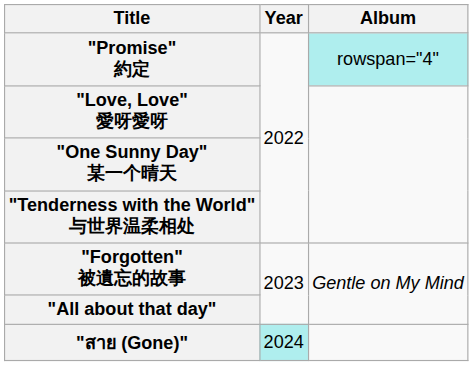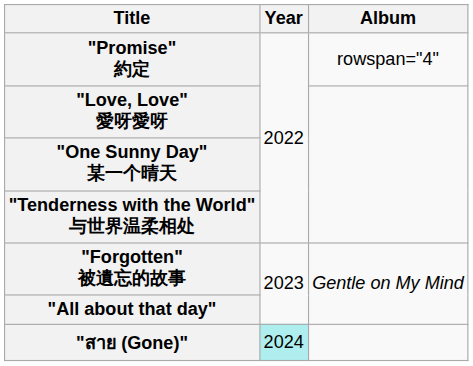(388, 59) paleturquoise background -> (388, 59) no background
